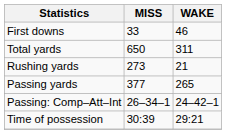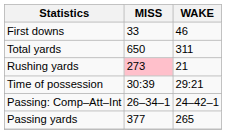(136, 66) no background -> (136, 66) pink background
rows swapped: (42, 84) <-> (55, 120)
